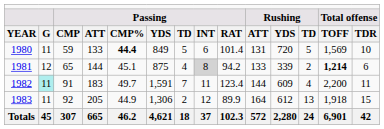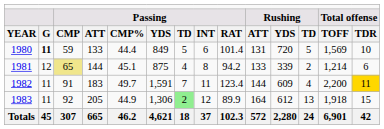(46, 50) normal -> (46, 50) bold
(127, 50) bold -> (127, 50) normal
(68, 67) no background -> (68, 67) khaki background
(206, 67) lightgrey background -> (206, 67) no background
(335, 67) bold -> (335, 67) normal
(46, 83) paleturquoise background -> (46, 83) no background
(366, 83) no background -> (366, 83) gold background
(184, 100) no background -> (184, 100) lightgreen background
